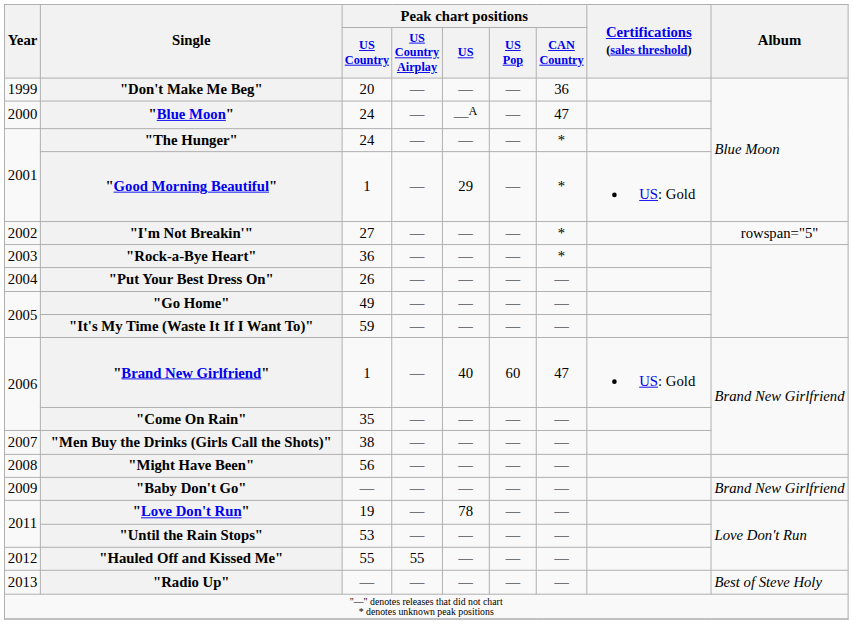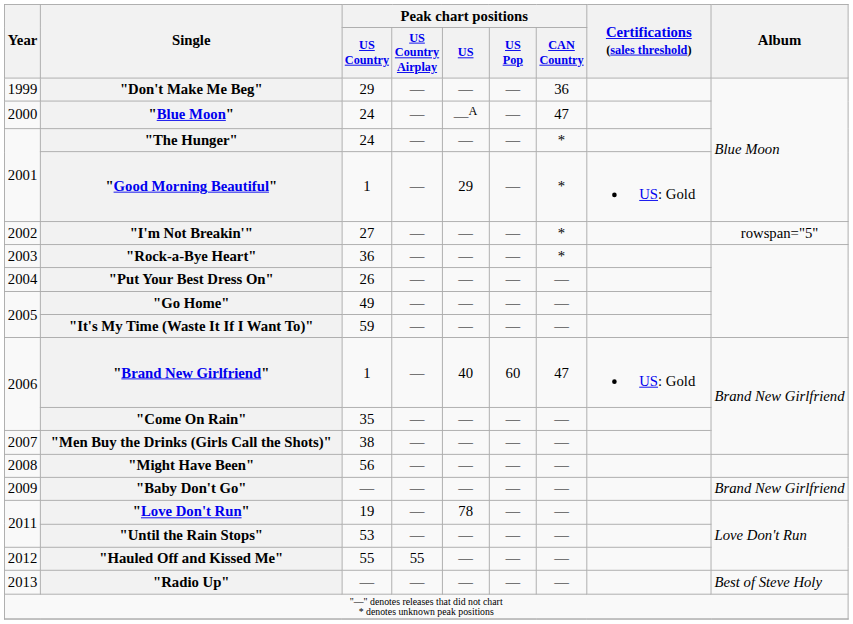(367, 89) 20 -> (367, 89) 29
